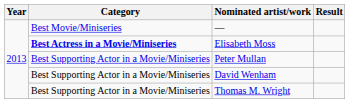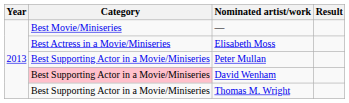(104, 43) bold -> (101, 43) normal
(120, 75) no background -> (120, 75) pink background
